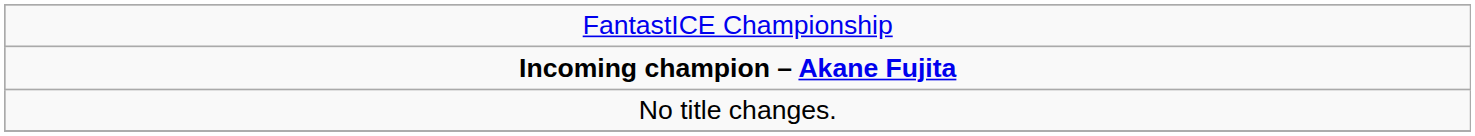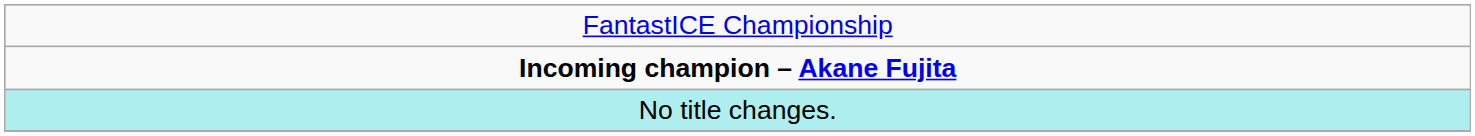(738, 109) no background -> (738, 109) paleturquoise background
